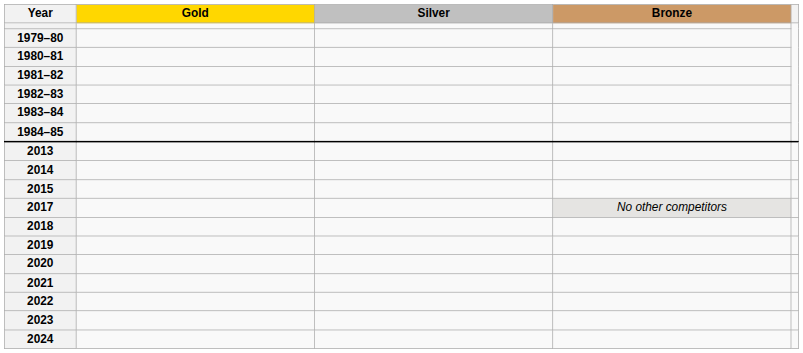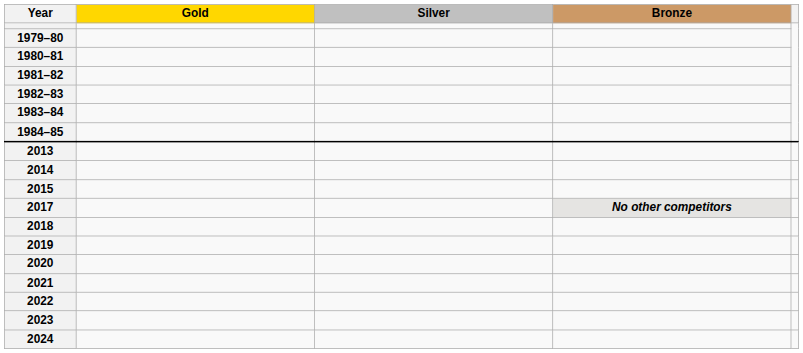(672, 207) normal -> (672, 207) bold
